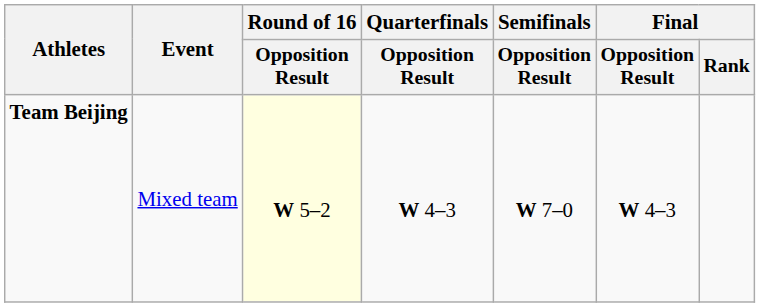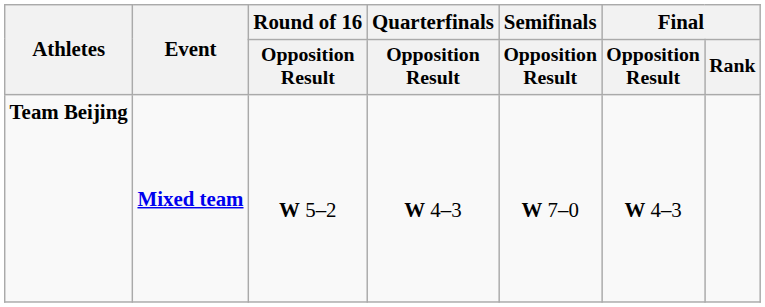(188, 198) normal -> (190, 198) bold
(302, 210) lightyellow background -> (308, 210) no background
